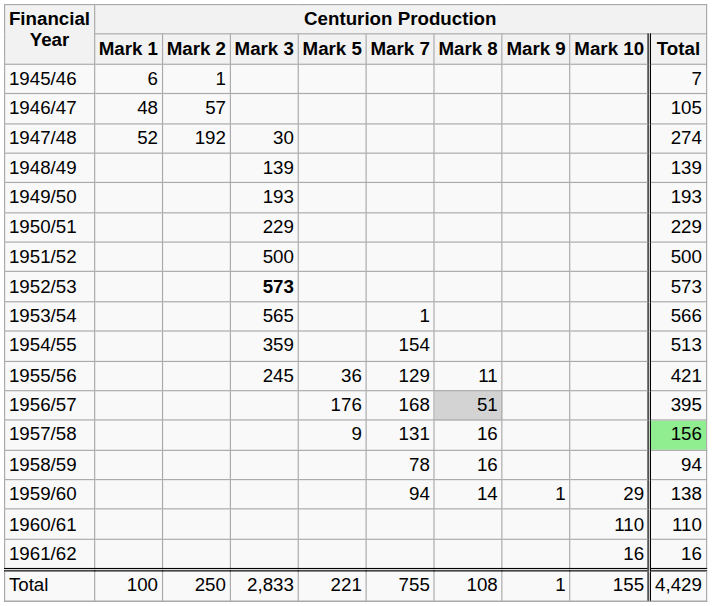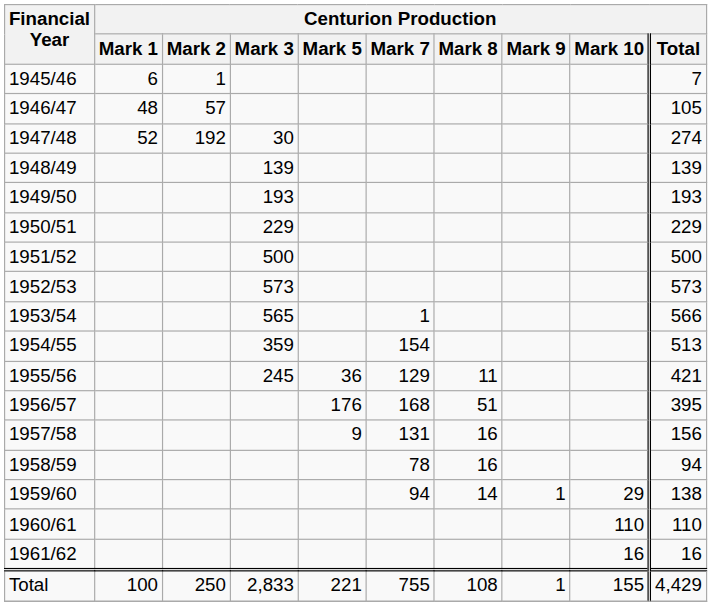(278, 286) bold -> (278, 286) normal
(487, 405) lightgrey background -> (487, 405) no background
(686, 434) lightgreen background -> (686, 434) no background
